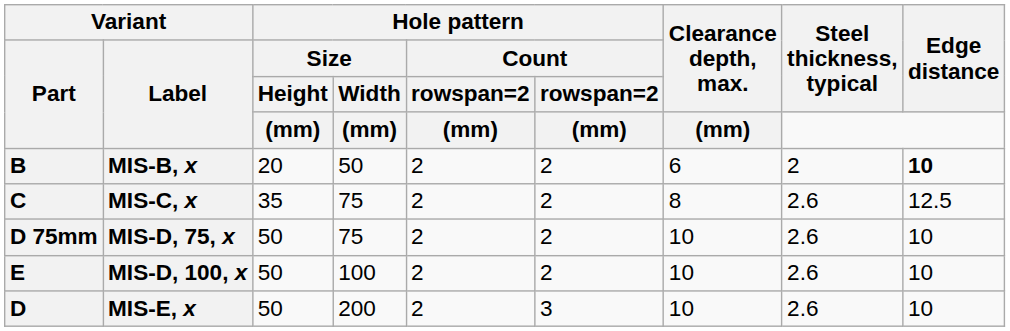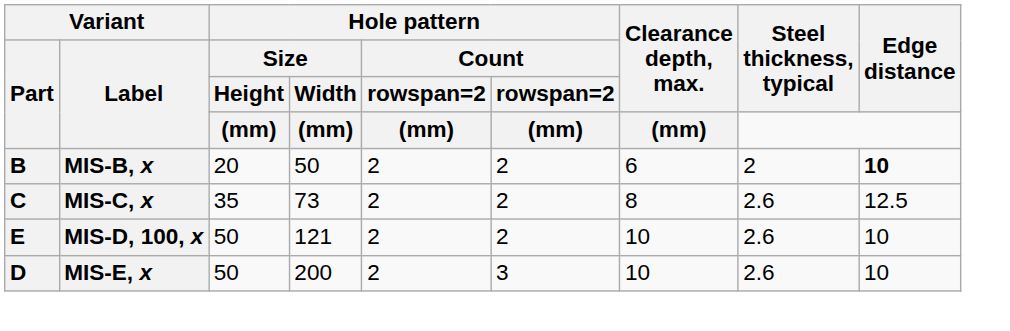(351, 201) 75 -> (307, 201) 73
- row: (171, 237)
(357, 272) 100 -> (313, 237) 121
